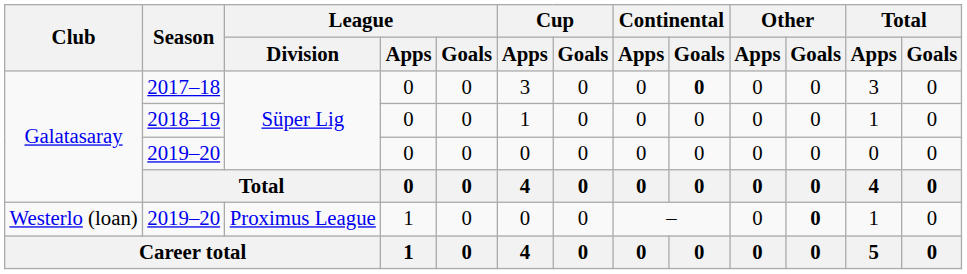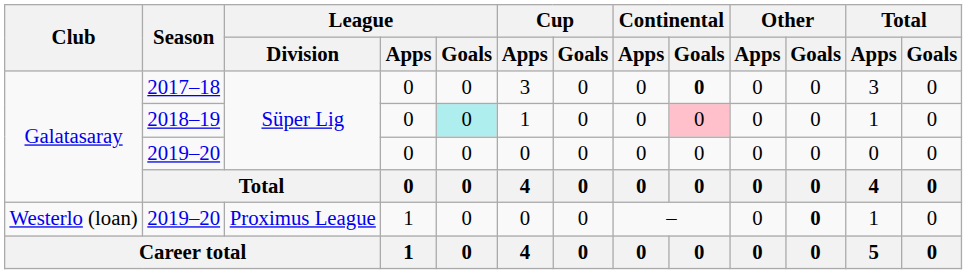(467, 119) no background -> (467, 119) paleturquoise background
(699, 119) no background -> (699, 119) pink background
